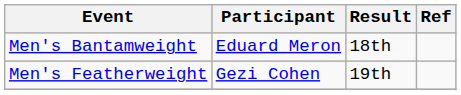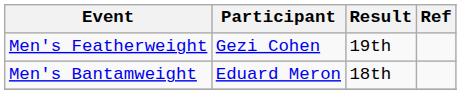rows swapped: (108, 75) <-> (103, 47)
